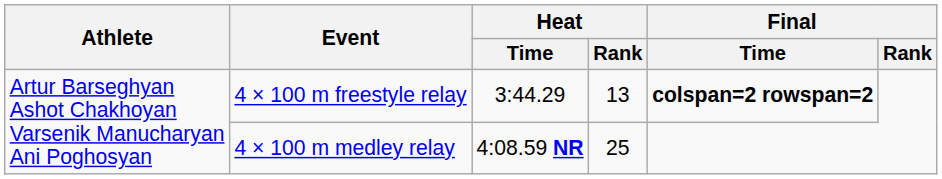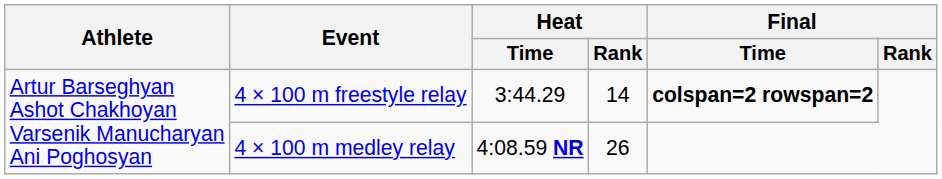(618, 96) 13 -> (618, 96) 14
(618, 148) 25 -> (618, 148) 26
